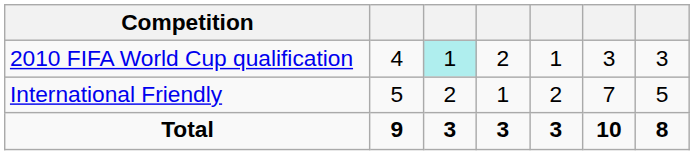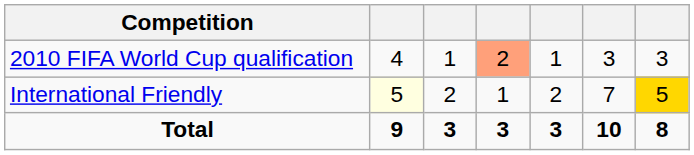(450, 58) paleturquoise background -> (450, 58) no background
(503, 58) no background -> (503, 58) lightsalmon background
(397, 94) no background -> (397, 94) lightyellow background
(662, 94) no background -> (662, 94) gold background
